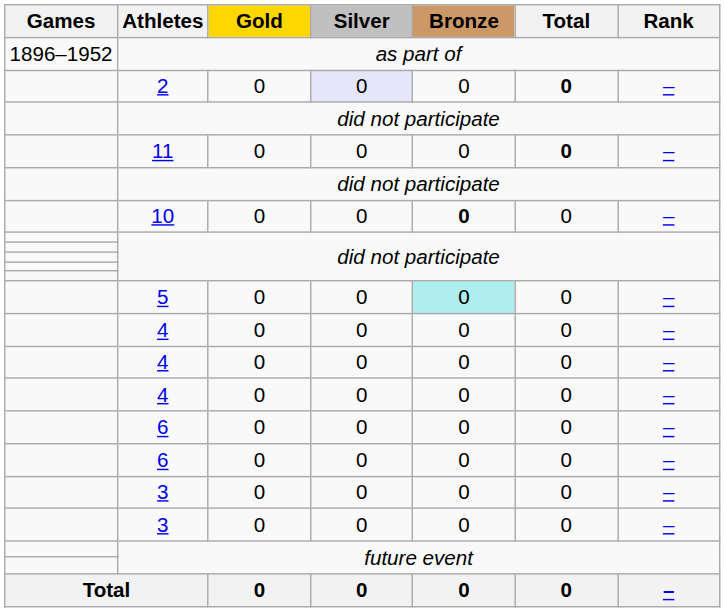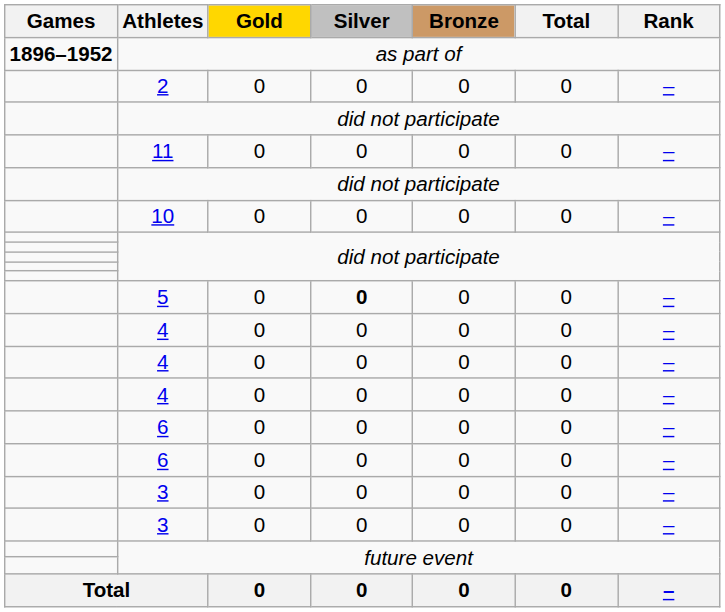(61, 54) normal -> (61, 54) bold
(362, 86) lavender background -> (362, 86) no background
(566, 86) bold -> (566, 86) normal
(566, 152) bold -> (566, 152) normal
(464, 217) bold -> (464, 217) normal
(362, 297) normal -> (362, 297) bold
(464, 297) paleturquoise background -> (464, 297) no background
